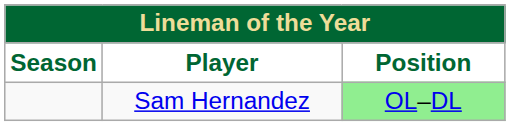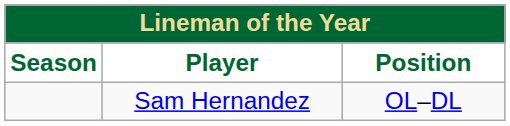(423, 100) lightgreen background -> (423, 100) no background
